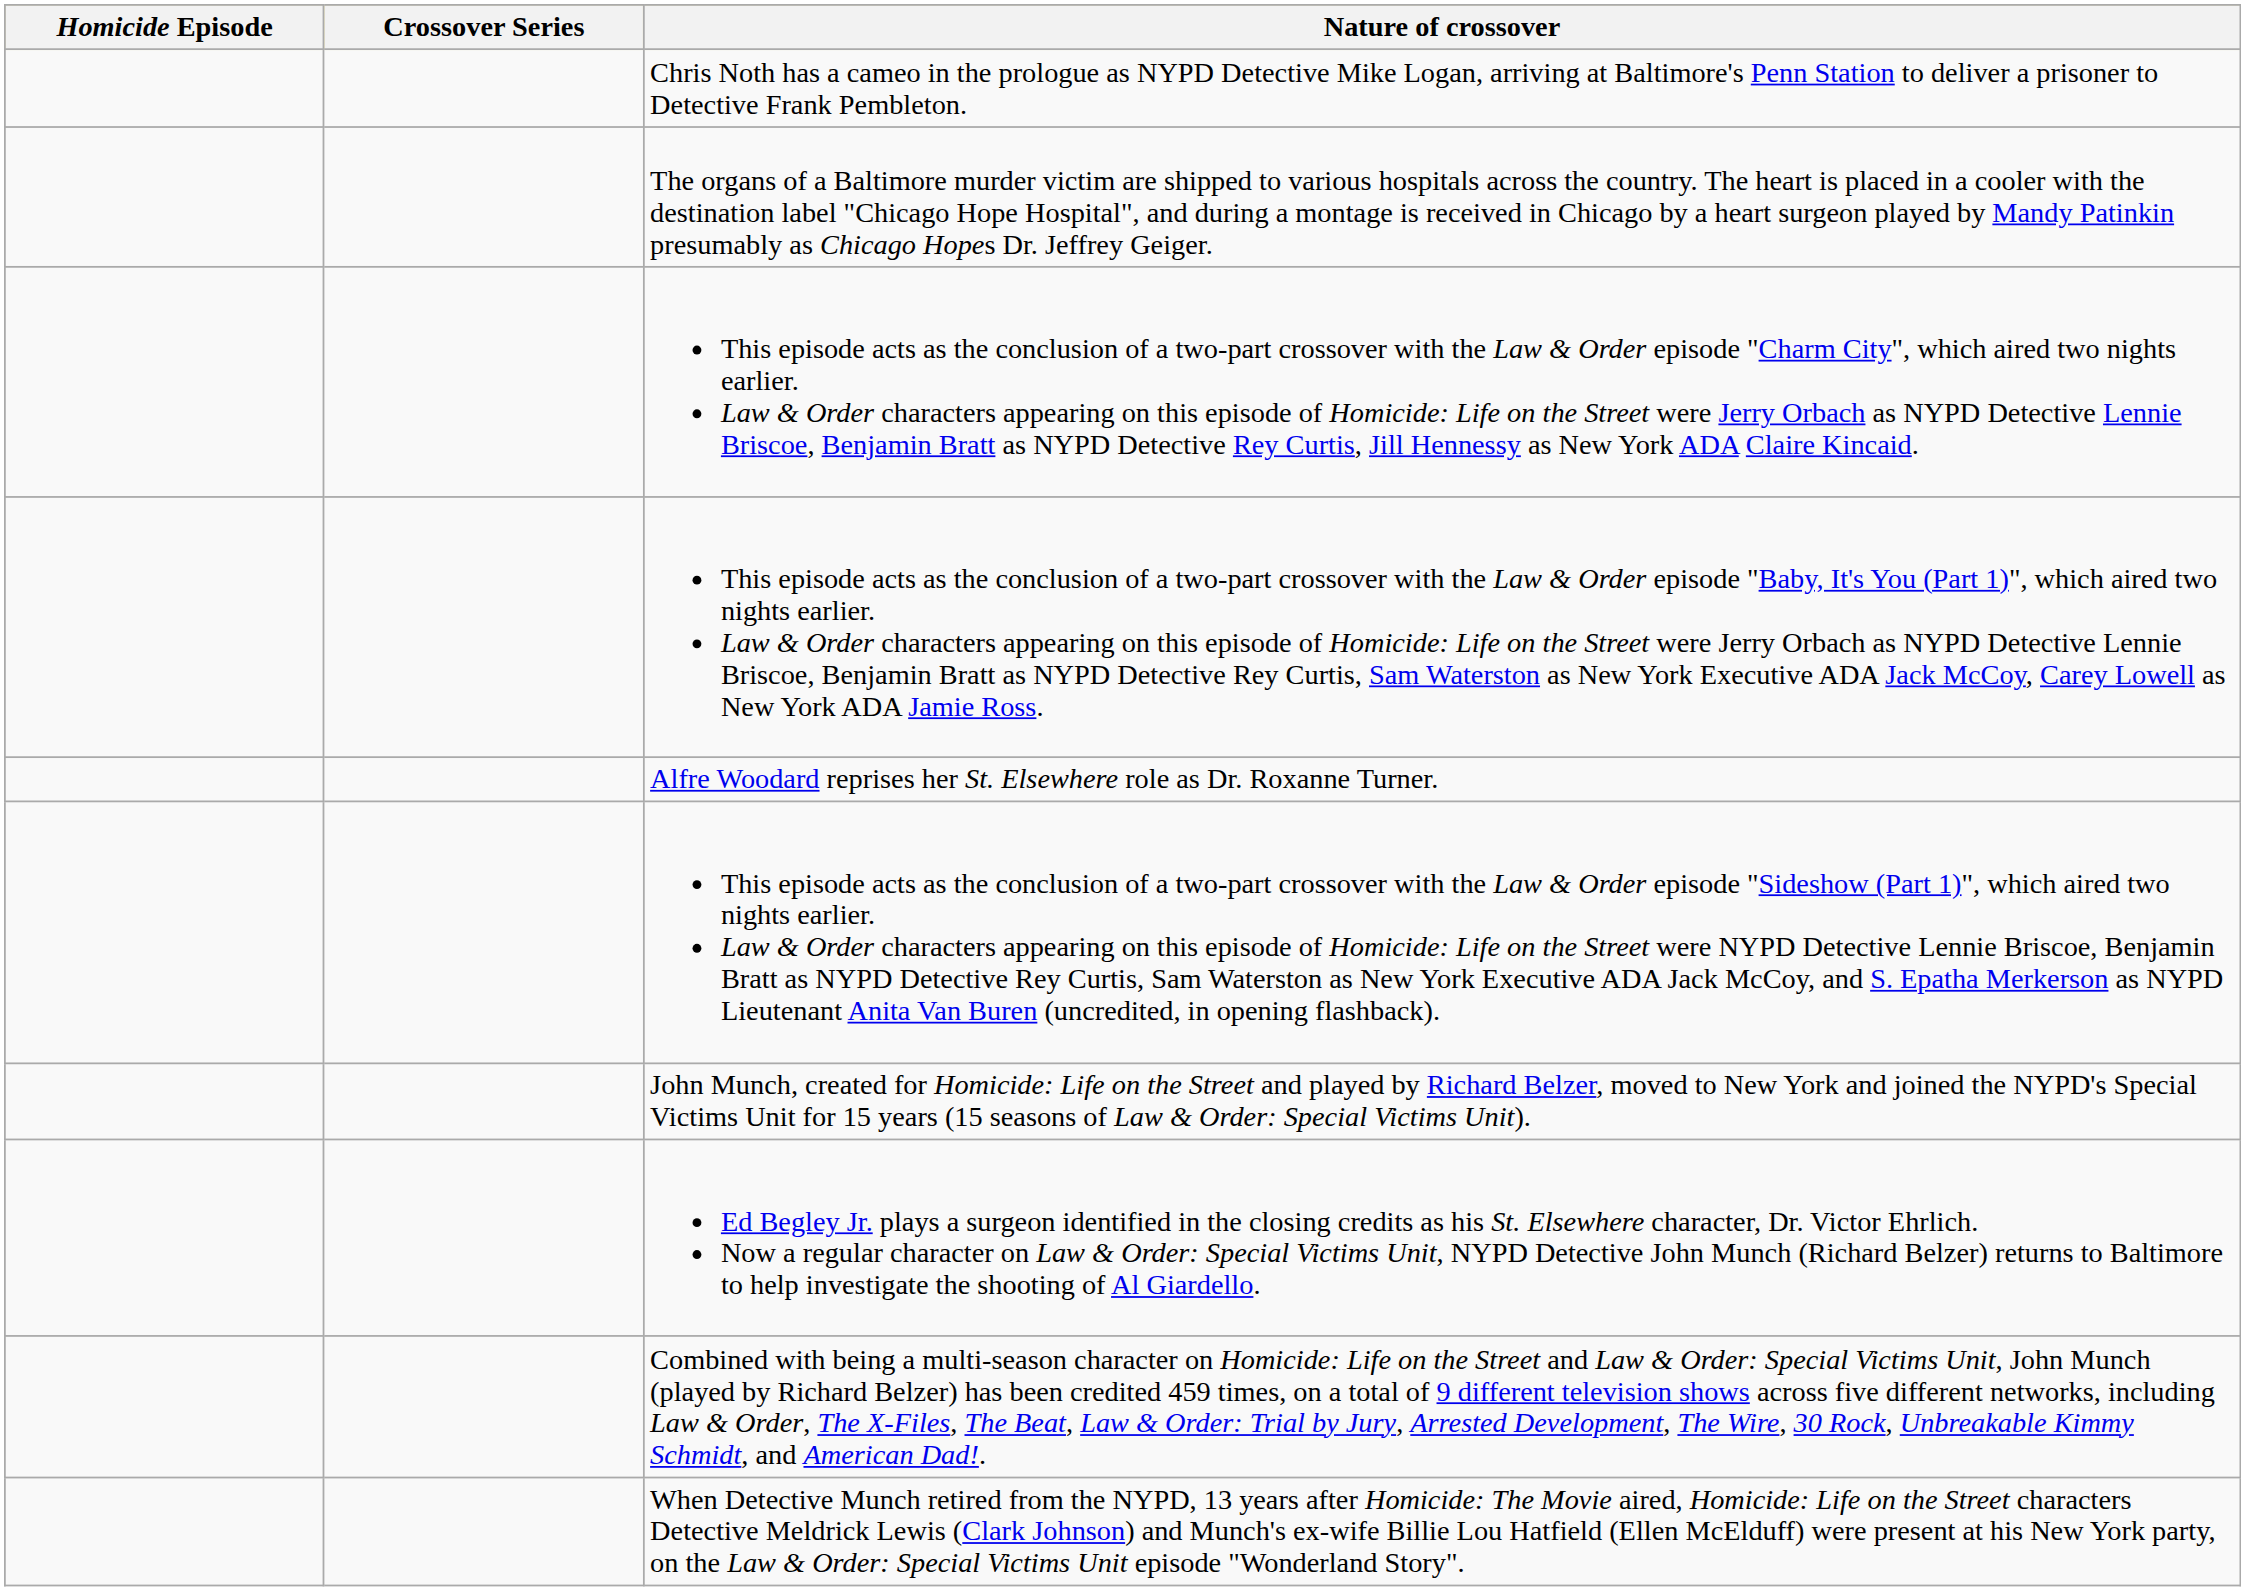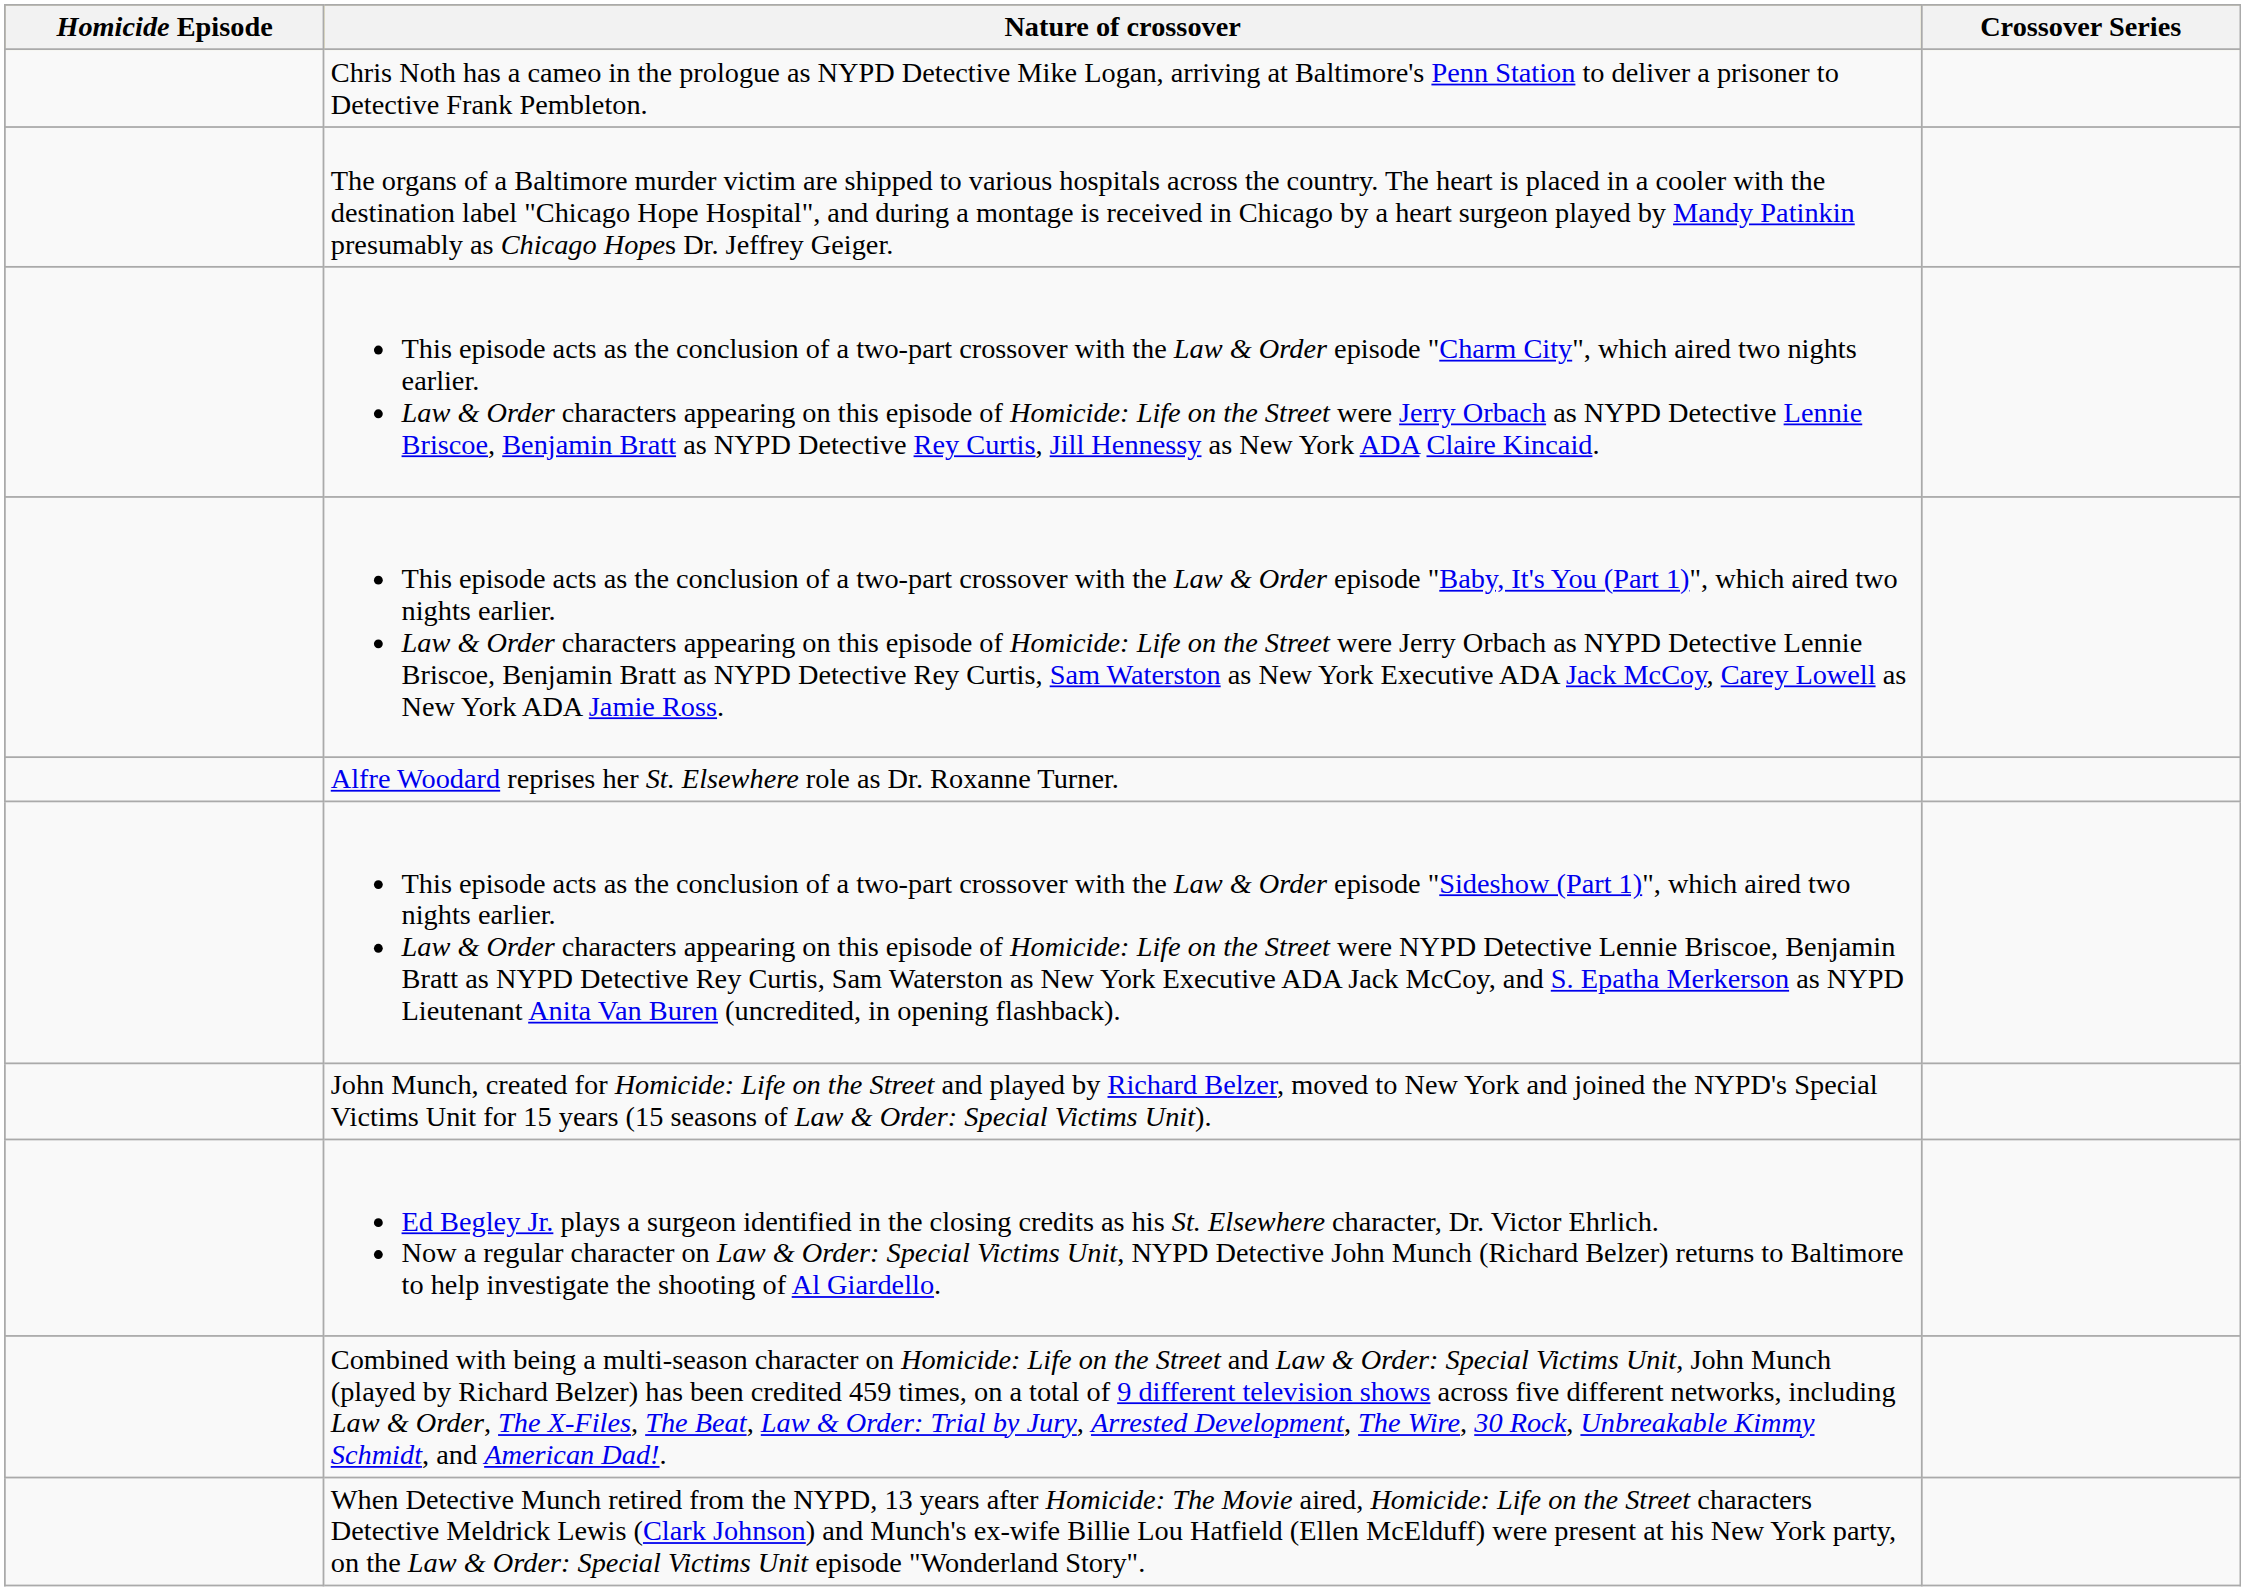columns swapped: (484, 26) <-> (1442, 26)
